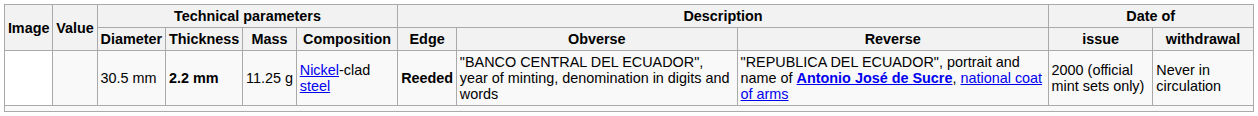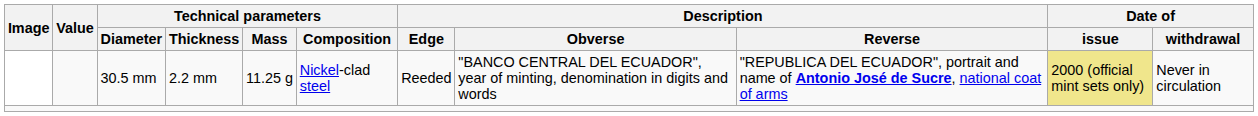(194, 78) bold -> (193, 78) normal
(427, 78) bold -> (426, 78) normal
(1098, 78) no background -> (1098, 78) khaki background
